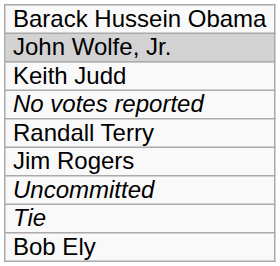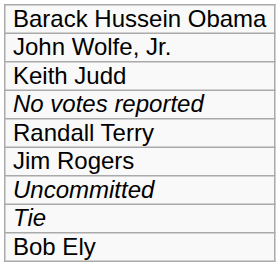(92, 47) lightgrey background -> (92, 47) no background
